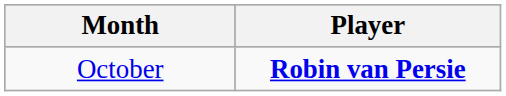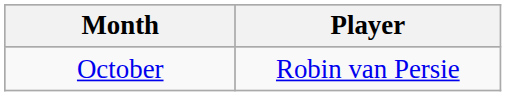(368, 68) bold -> (368, 68) normal
